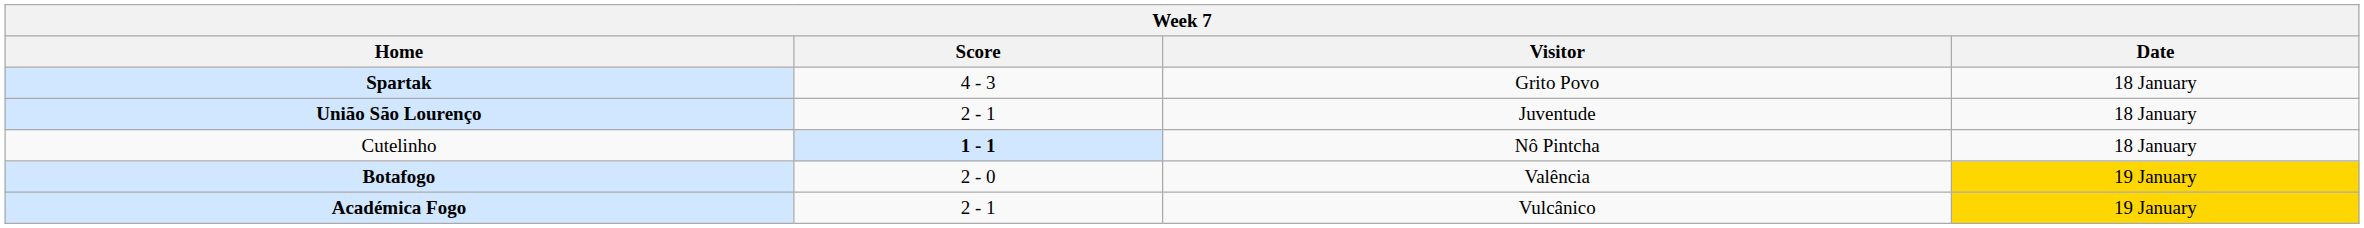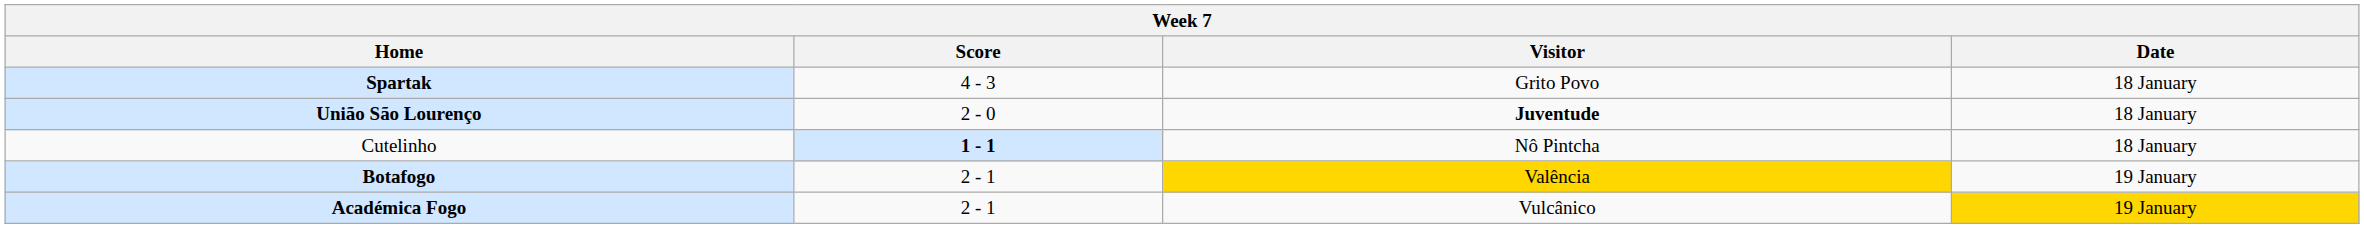(978, 114) 2 - 1 -> (978, 114) 2 - 0
(1557, 114) normal -> (1557, 114) bold
(978, 176) 2 - 0 -> (978, 176) 2 - 1
(1557, 176) no background -> (1557, 176) gold background
(2155, 176) gold background -> (2155, 176) no background
